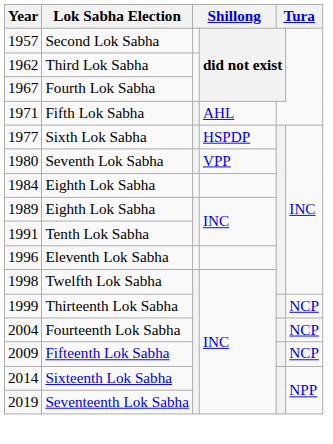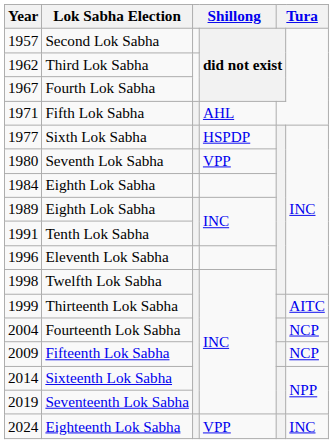(304, 305) NCP -> (307, 305) AITC
+ row: (23, 426)
